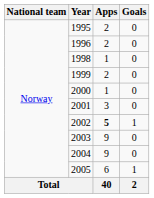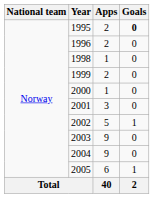(134, 28) normal -> (134, 28) bold
(106, 122) bold -> (106, 122) normal
